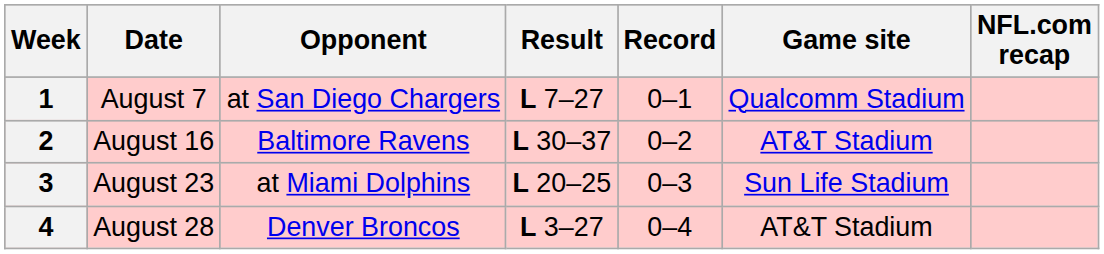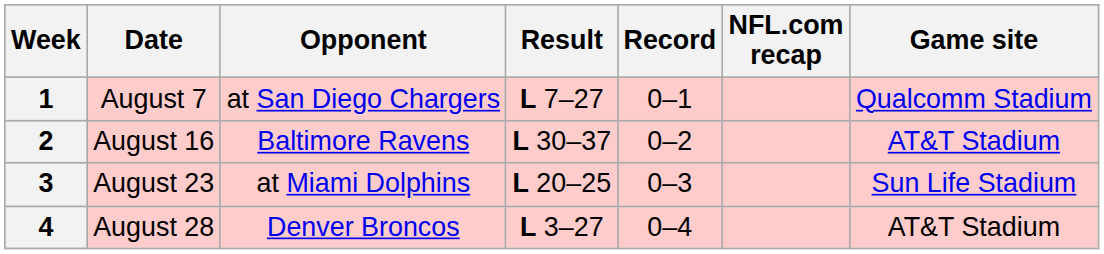columns swapped: (847, 40) <-> (1034, 40)
